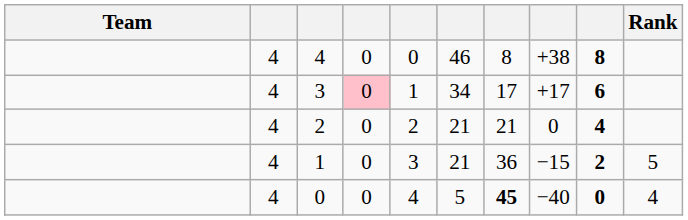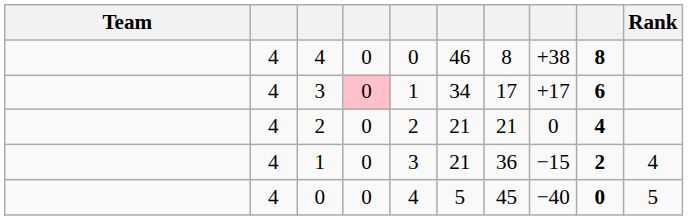(653, 161) 5 -> (653, 161) 4
(507, 196) bold -> (507, 196) normal
(653, 196) 4 -> (653, 196) 5
